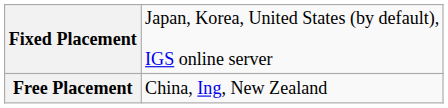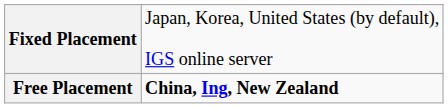(236, 88) normal -> (242, 88) bold
